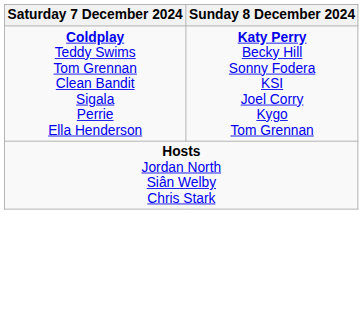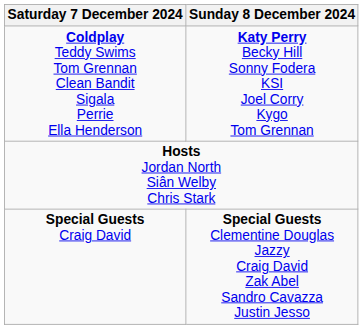+ row: (95, 227)
